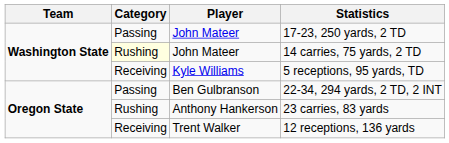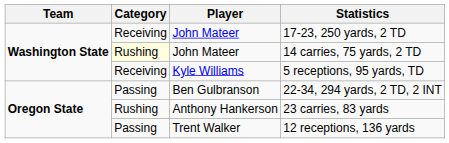(136, 33) Passing -> (141, 33) Receiving
(141, 128) Receiving -> (136, 128) Passing
